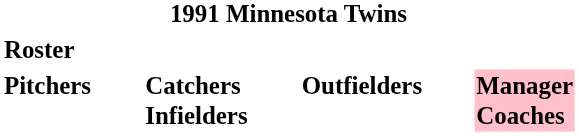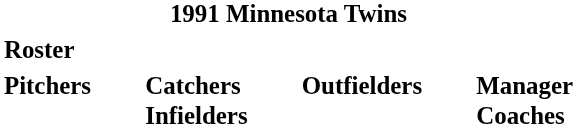(525, 100) pink background -> (525, 100) no background
